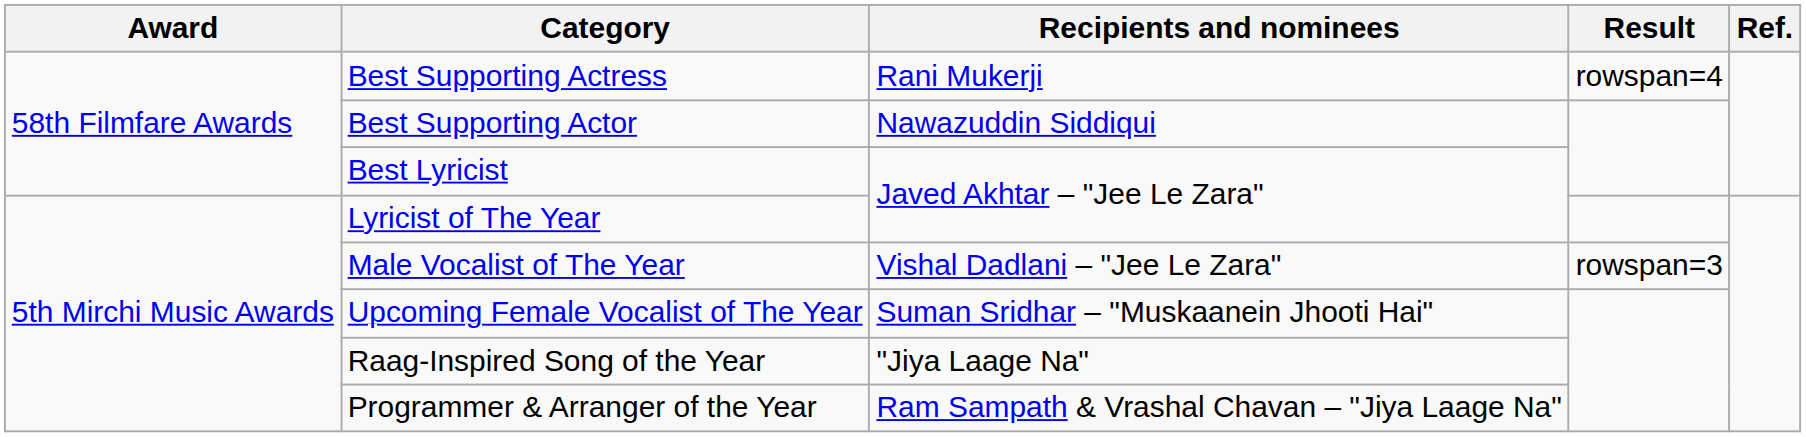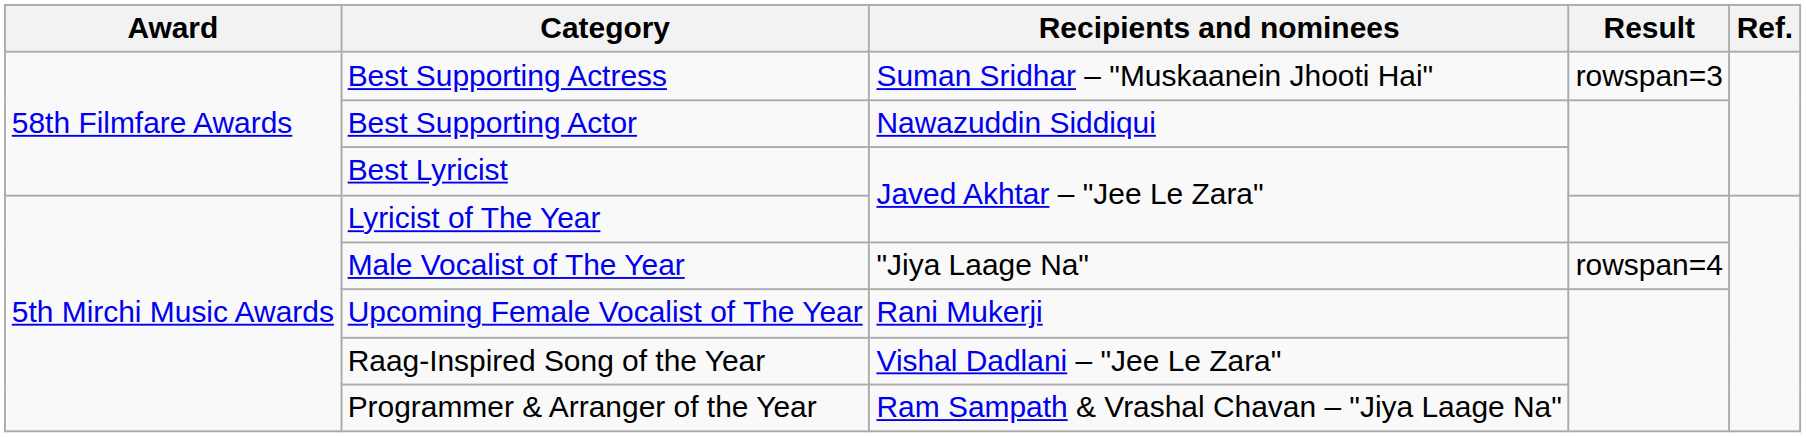(960, 75) Rani Mukerji -> (1155, 75) Suman Sridhar – "Muskaanein Jhooti Hai"
(1649, 75) rowspan=4 -> (1649, 75) rowspan=3
(1079, 265) Vishal Dadlani – "Jee Le Zara" -> (983, 265) "Jiya Laage Na"
(1649, 265) rowspan=3 -> (1649, 265) rowspan=4
(1155, 312) Suman Sridhar – "Muskaanein Jhooti Hai" -> (960, 312) Rani Mukerji
(983, 360) "Jiya Laage Na" -> (1079, 360) Vishal Dadlani – "Jee Le Zara"
